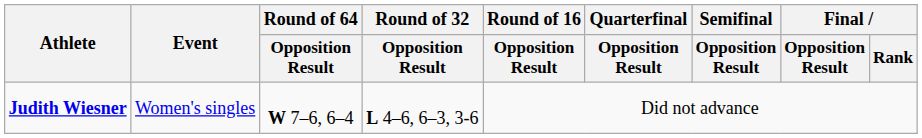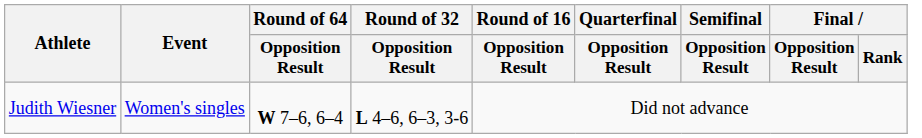(68, 108) bold -> (63, 108) normal
